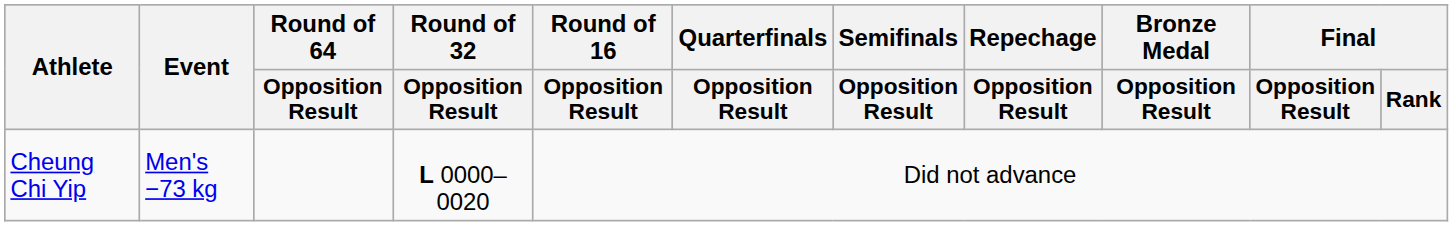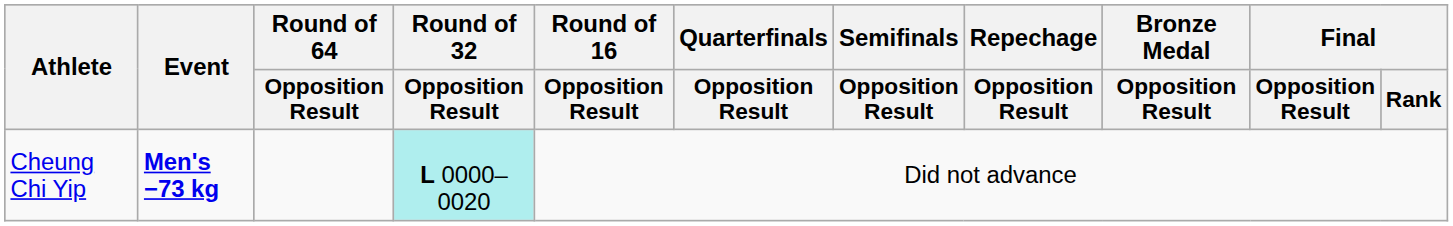(181, 176) normal -> (181, 176) bold
(463, 189) no background -> (464, 189) paleturquoise background
